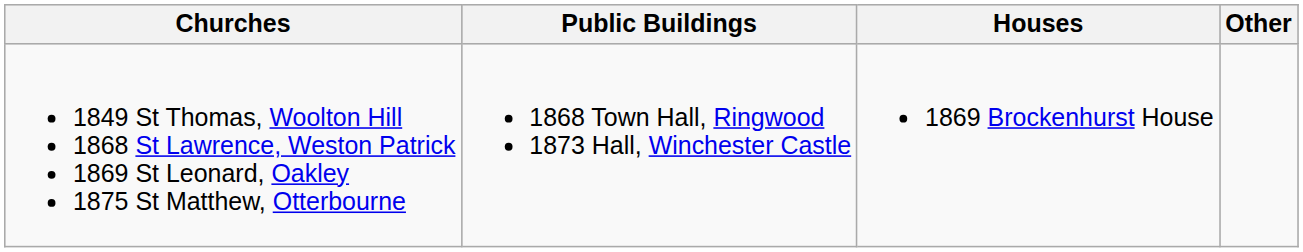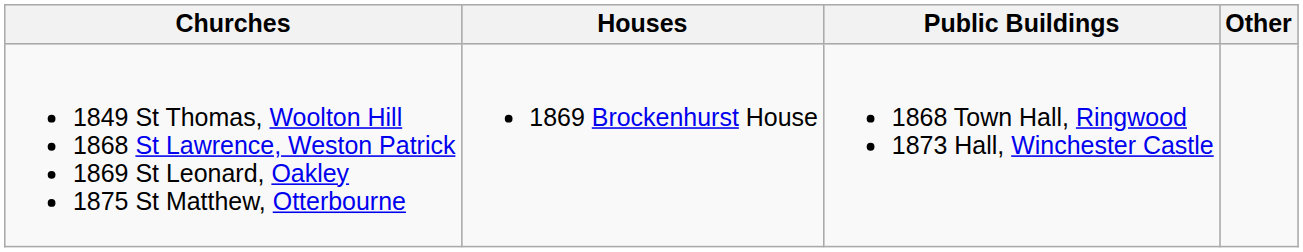columns swapped: (1038, 24) <-> (659, 24)
